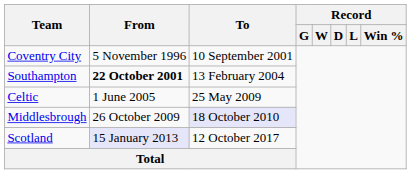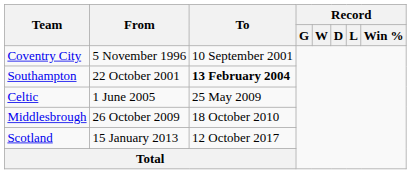(138, 76) bold -> (136, 76) normal
(238, 76) normal -> (241, 76) bold
(236, 117) lavender background -> (236, 117) no background
(135, 138) lavender background -> (135, 138) no background
